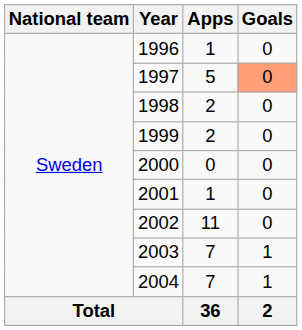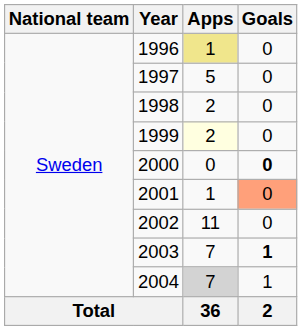(210, 48) no background -> (210, 48) khaki background
(267, 77) lightsalmon background -> (267, 77) no background
(210, 135) no background -> (210, 135) lightyellow background
(267, 164) normal -> (267, 164) bold
(267, 194) no background -> (267, 194) lightsalmon background
(267, 252) normal -> (267, 252) bold
(210, 281) no background -> (210, 281) lightgrey background
